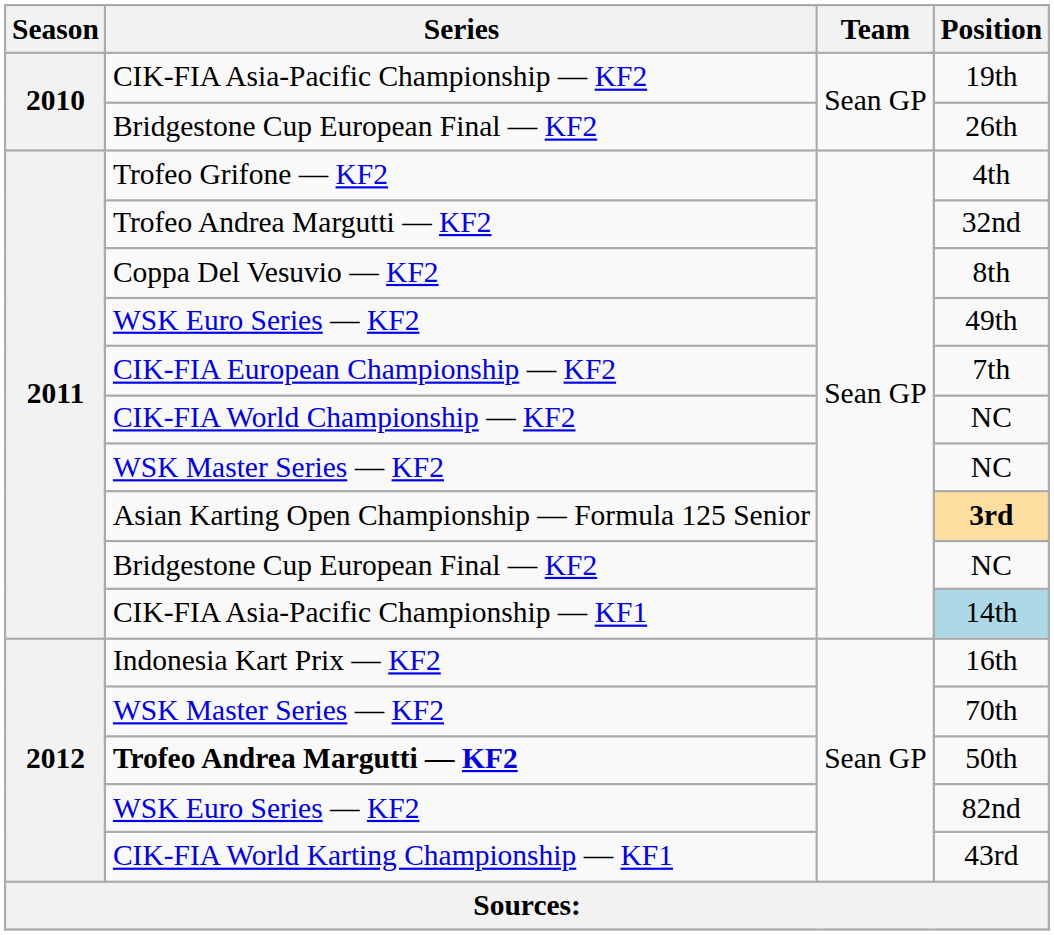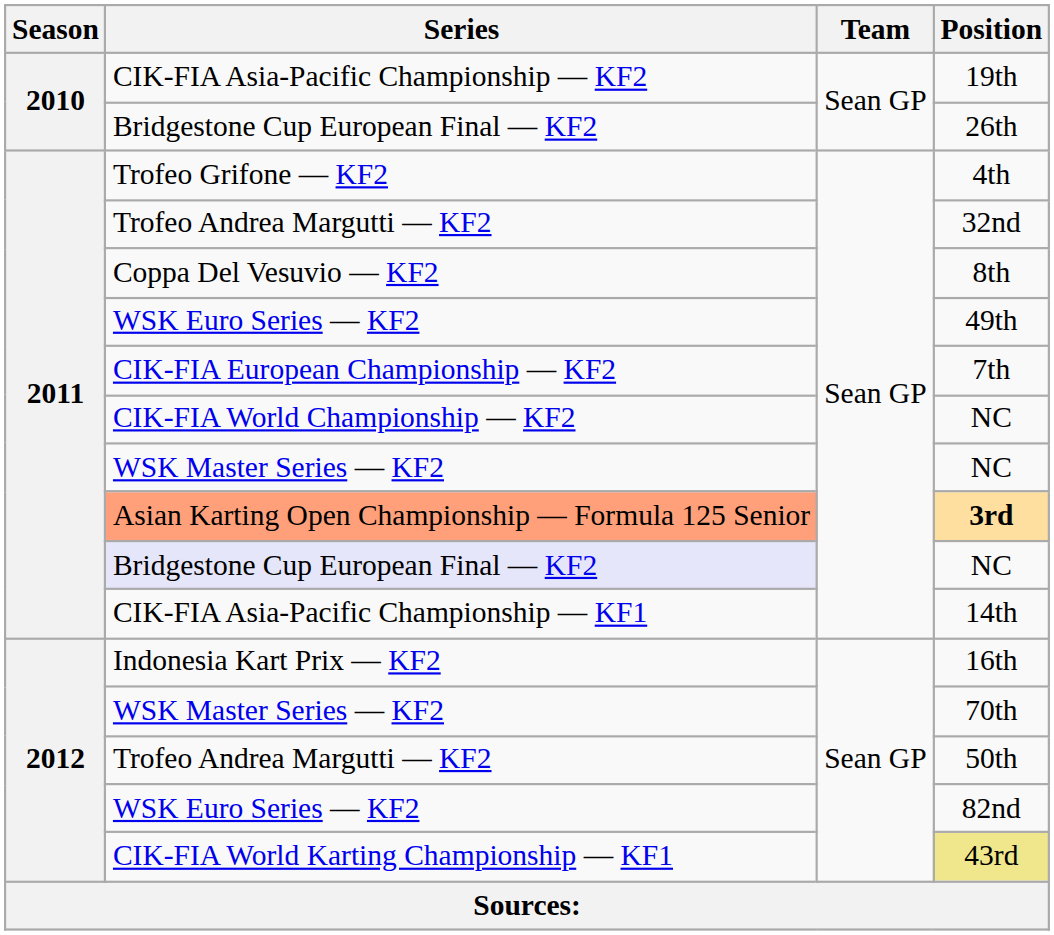(462, 515) no background -> (462, 515) lightsalmon background
(355, 564) no background -> (355, 564) lavender background
(991, 612) lightblue background -> (991, 612) no background
(315, 758) bold -> (302, 758) normal
(991, 856) no background -> (991, 856) khaki background
